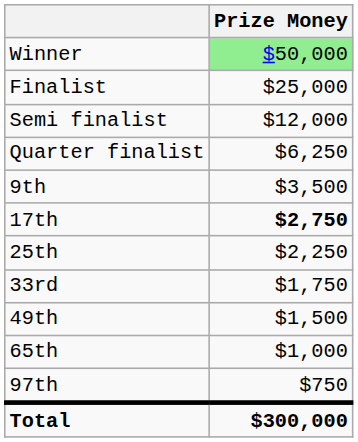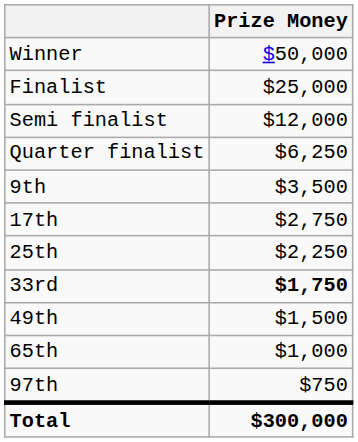(305, 54) lightgreen background -> (305, 54) no background
(311, 220) bold -> (311, 220) normal
(311, 286) normal -> (311, 286) bold
